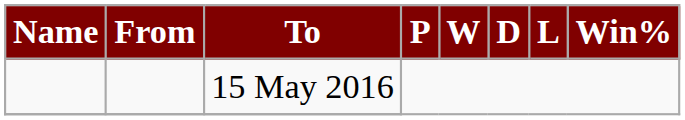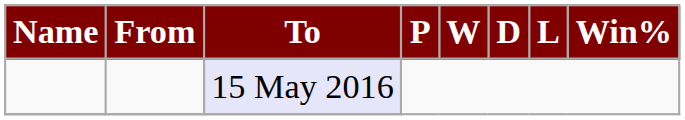(303, 85) no background -> (303, 85) lavender background
